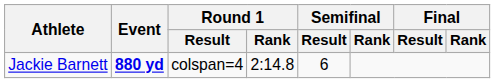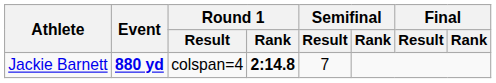(272, 66) normal -> (273, 66) bold
(324, 66) 6 -> (325, 66) 7
